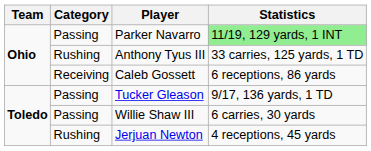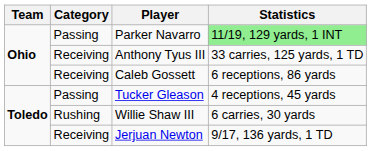(77, 55) Rushing -> (81, 55) Receiving
(272, 95) 9/17, 136 yards, 1 TD -> (273, 95) 4 receptions, 45 yards
(76, 115) Passing -> (77, 115) Rushing
(77, 135) Rushing -> (81, 135) Receiving
(273, 135) 4 receptions, 45 yards -> (272, 135) 9/17, 136 yards, 1 TD
